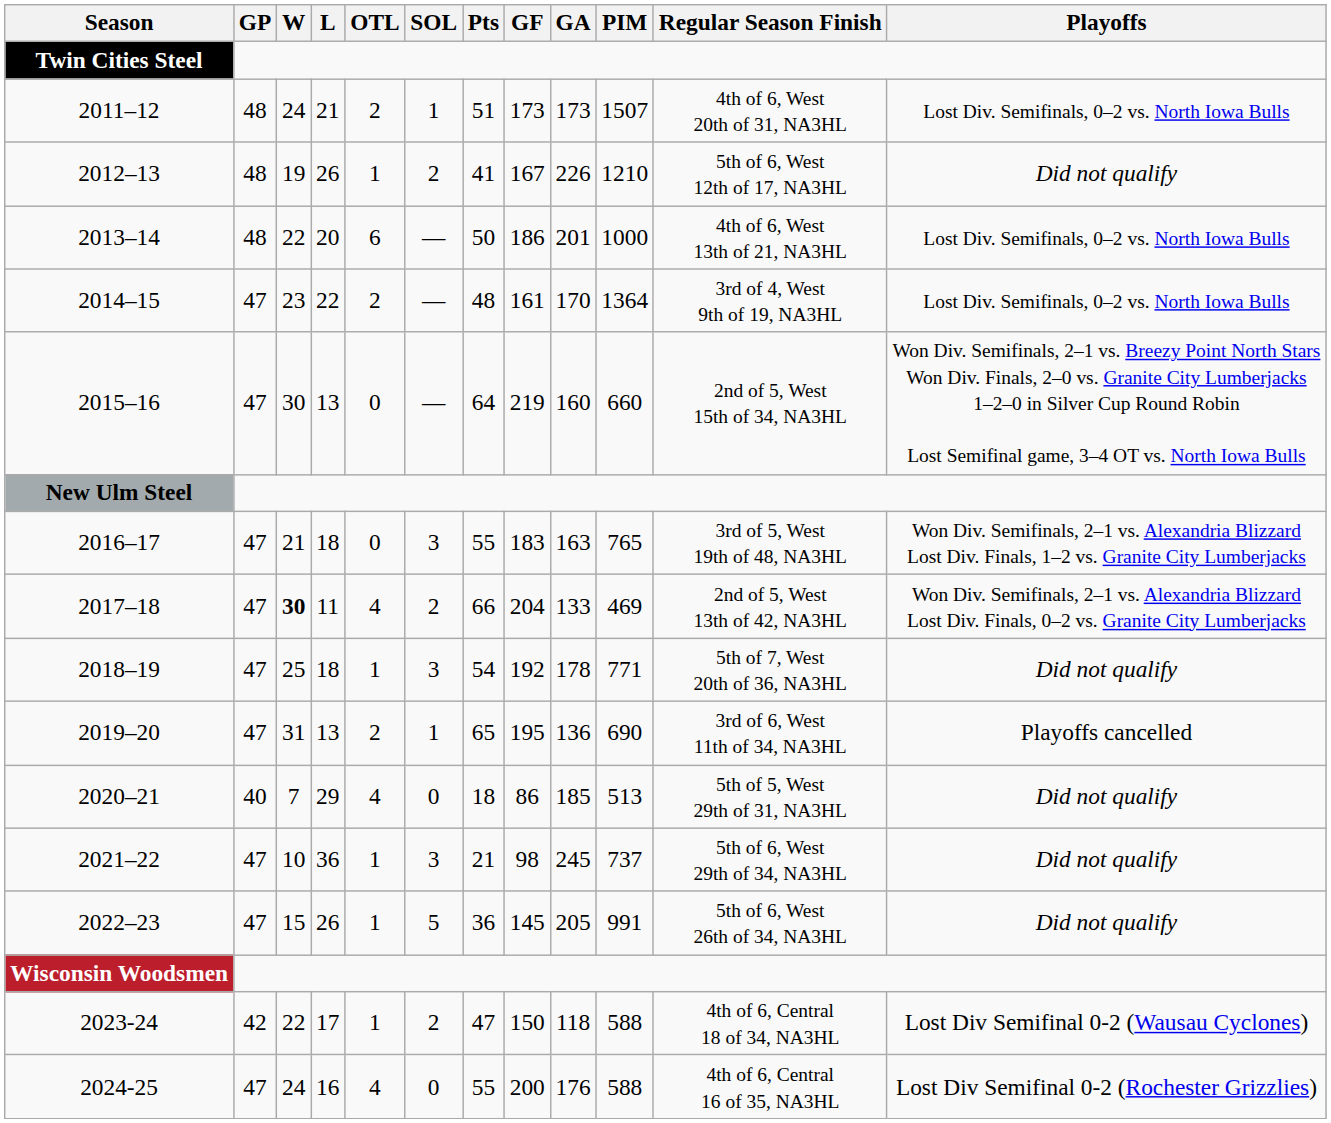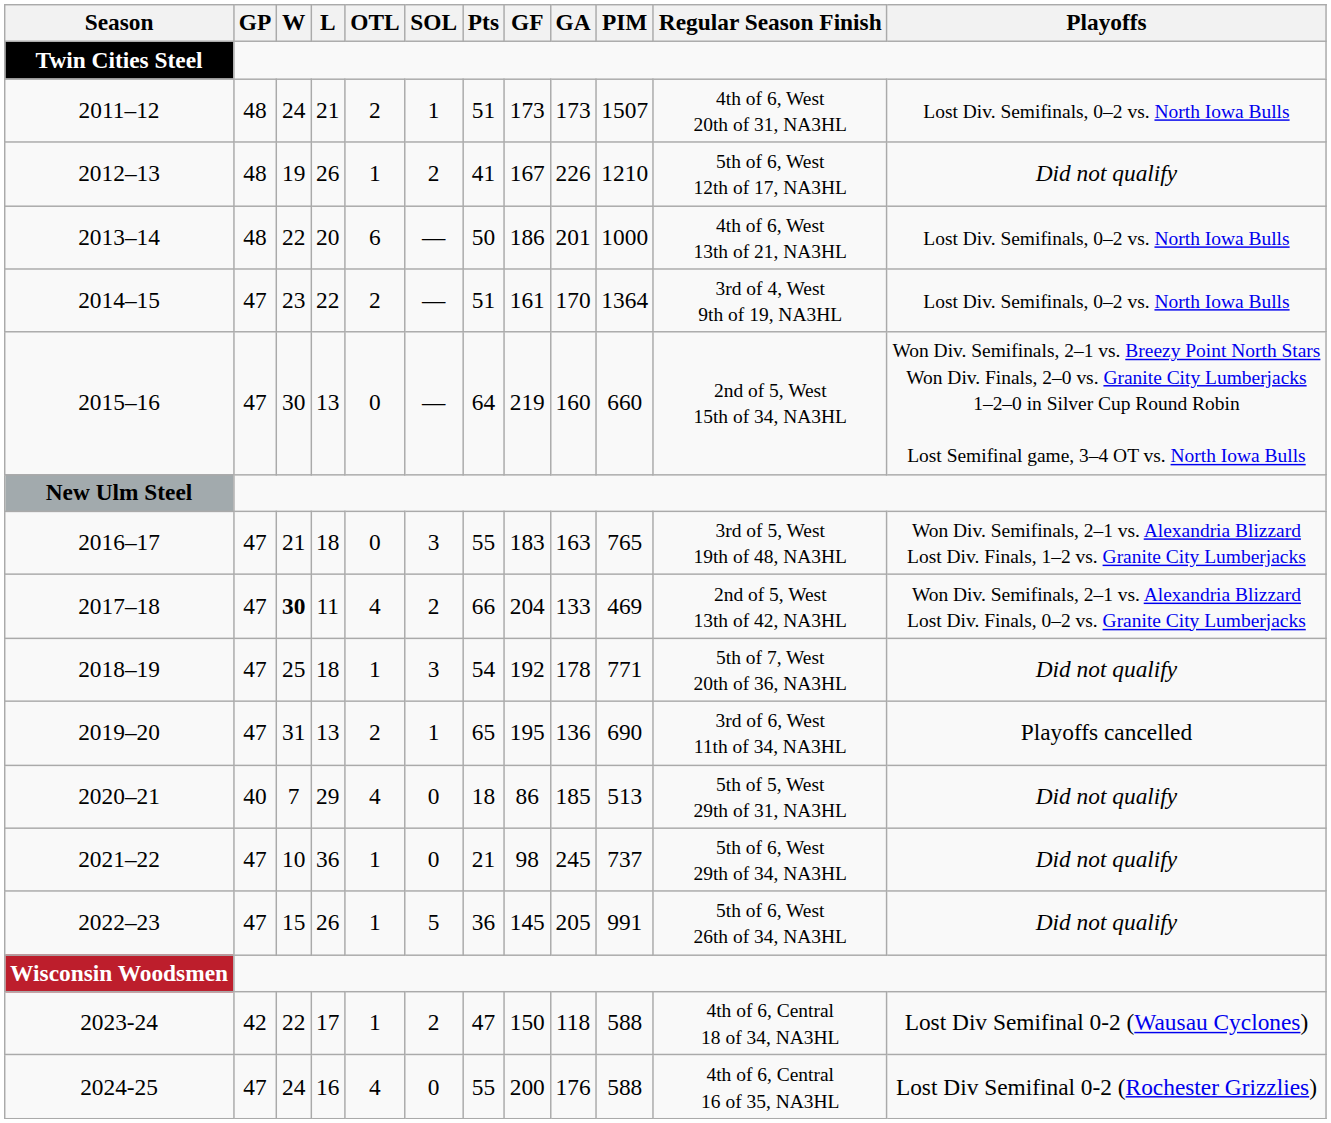(483, 300) 48 -> (483, 300) 51
(434, 859) 3 -> (434, 859) 0
